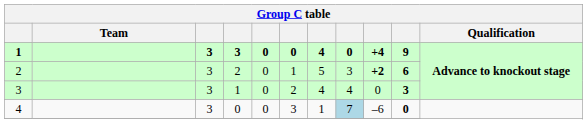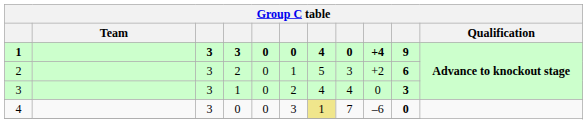(378, 71) bold -> (378, 71) normal
(322, 109) no background -> (322, 109) khaki background
(350, 109) lightblue background -> (350, 109) no background
